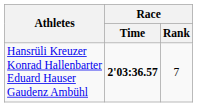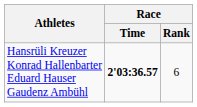(176, 72) 7 -> (176, 72) 6
